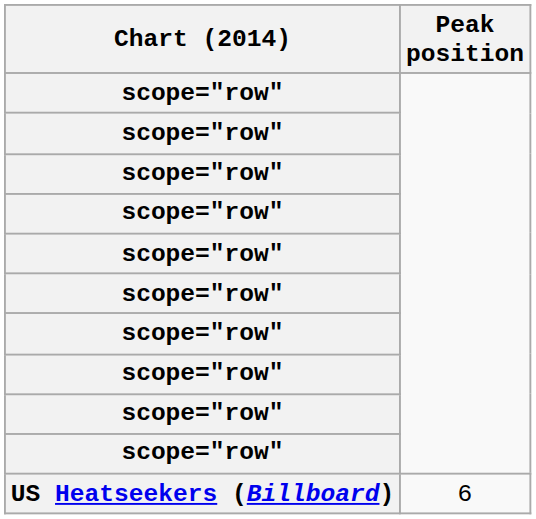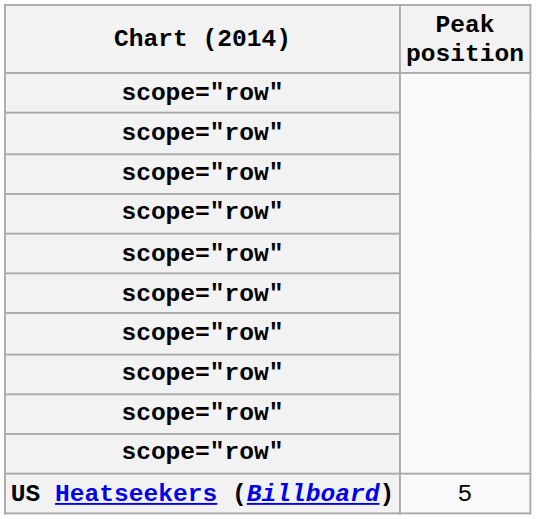(465, 494) 6 -> (465, 494) 5
